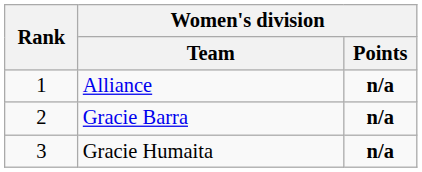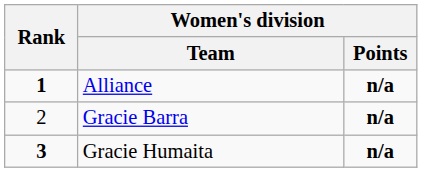(41, 85) normal -> (41, 85) bold
(41, 150) normal -> (41, 150) bold
